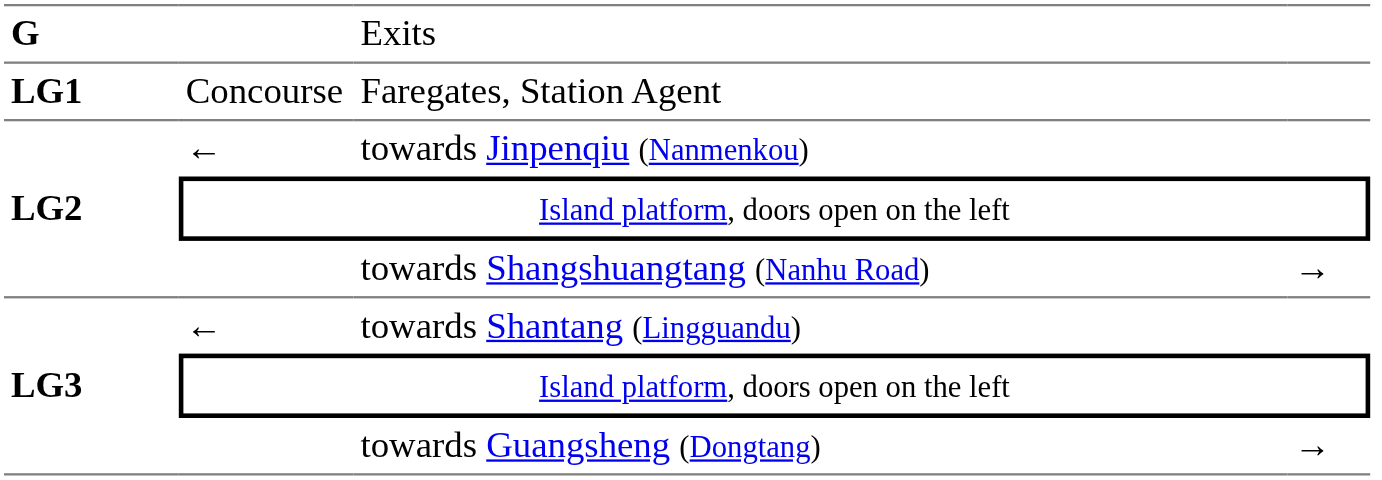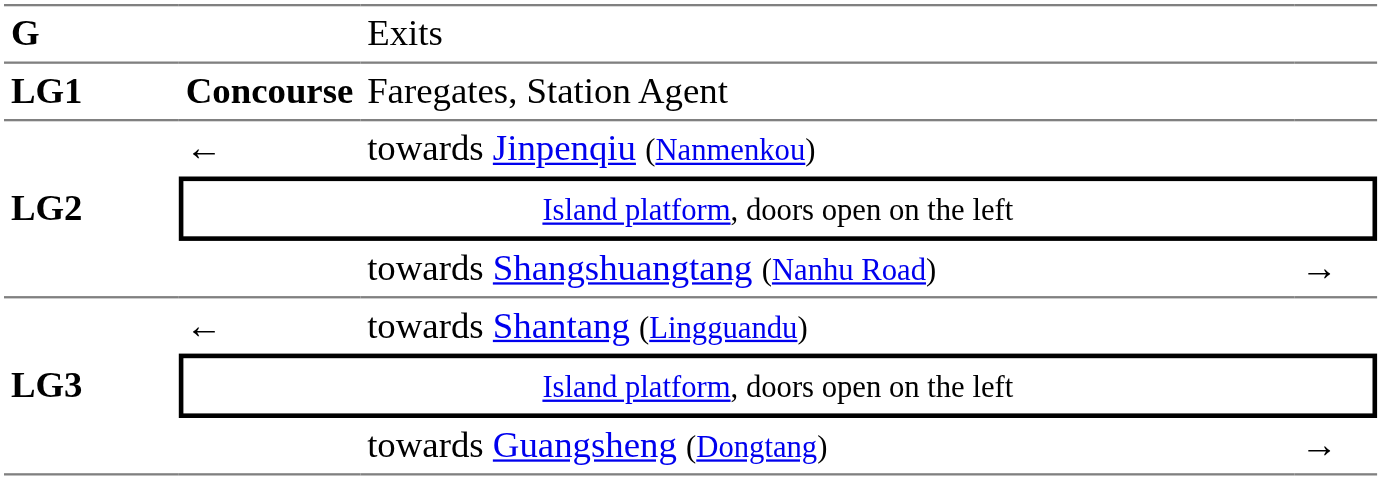(264, 90) normal -> (270, 90) bold
